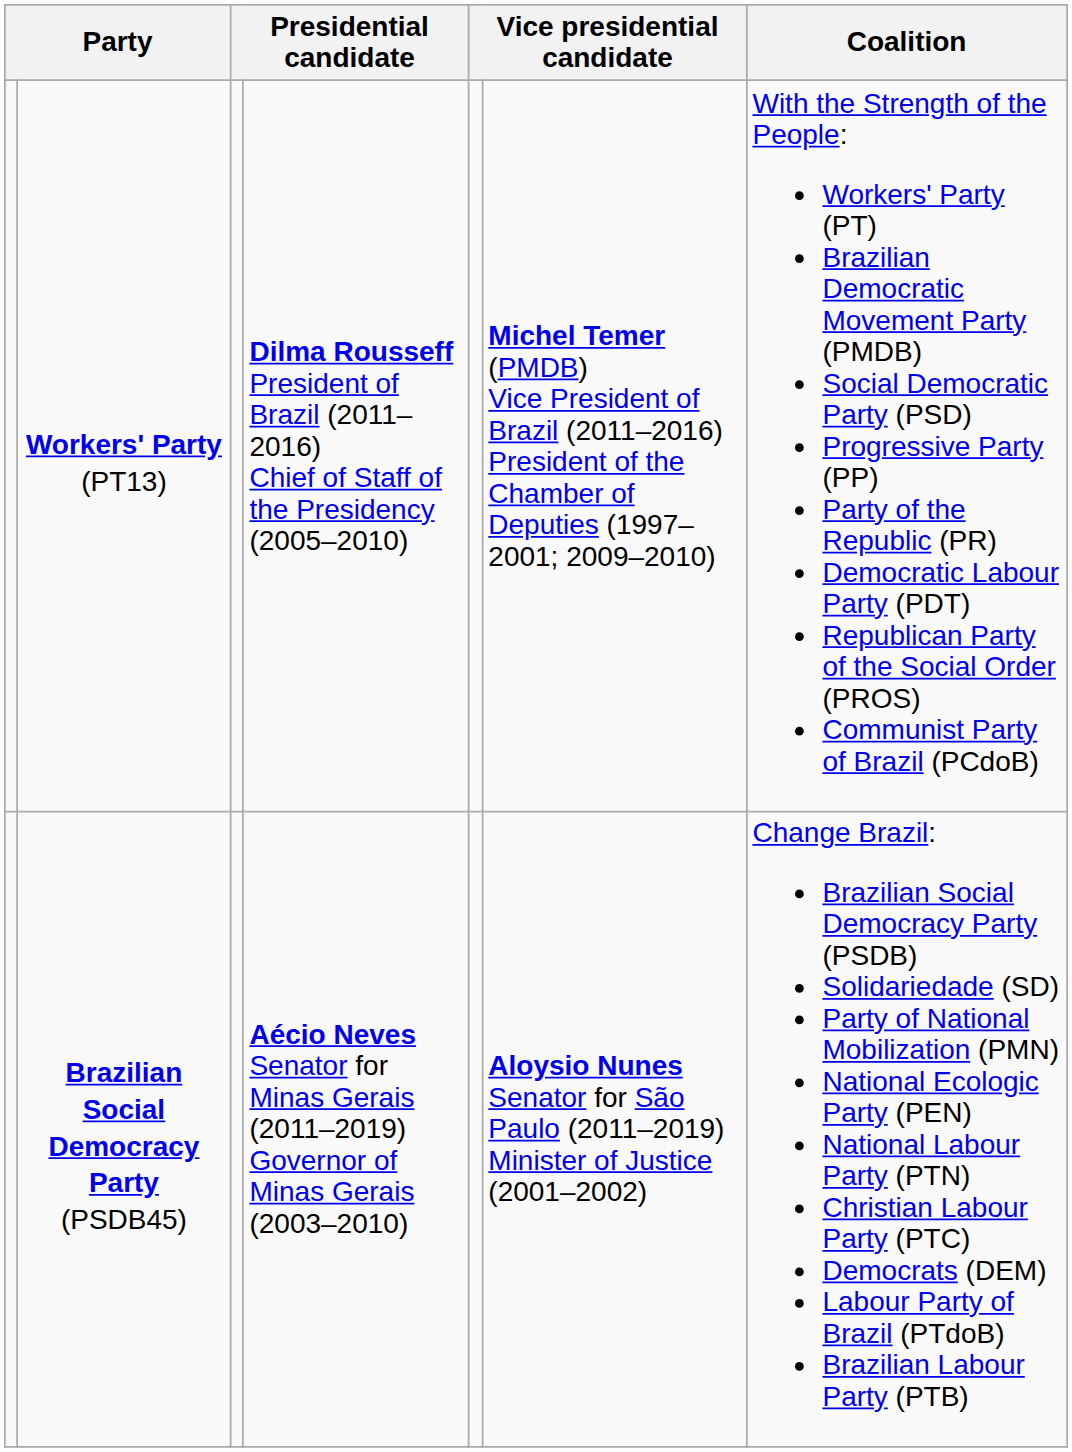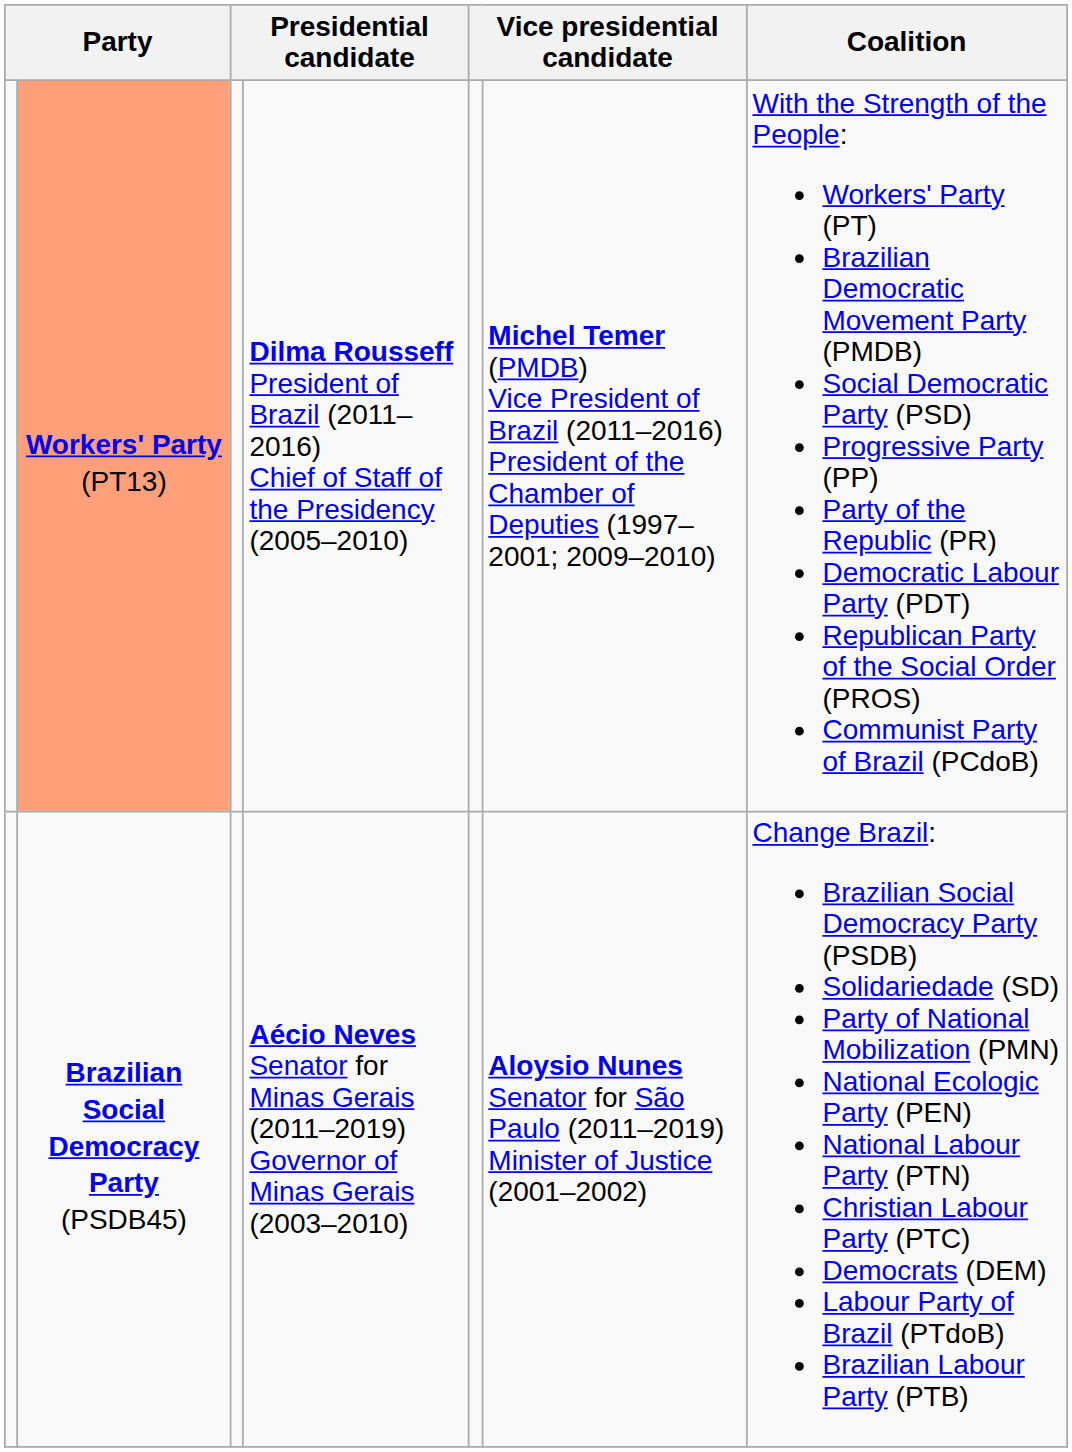(124, 463) no background -> (124, 463) lightsalmon background
